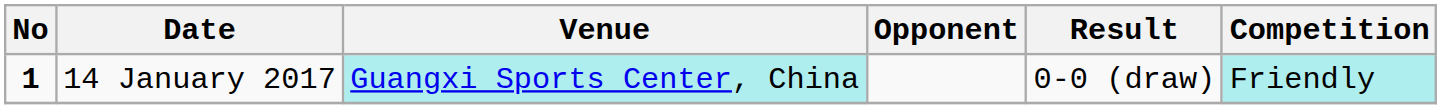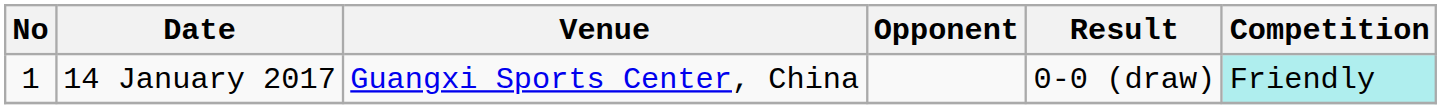(31, 79) bold -> (31, 79) normal
(605, 79) paleturquoise background -> (605, 79) no background
